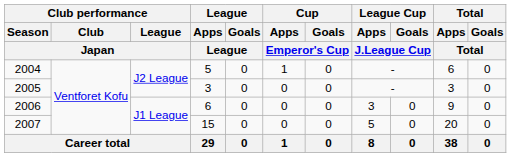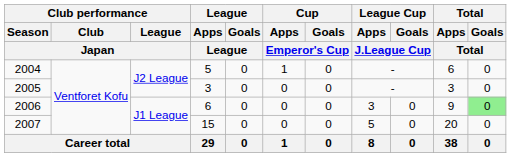(487, 106) no background -> (487, 106) lightgreen background
